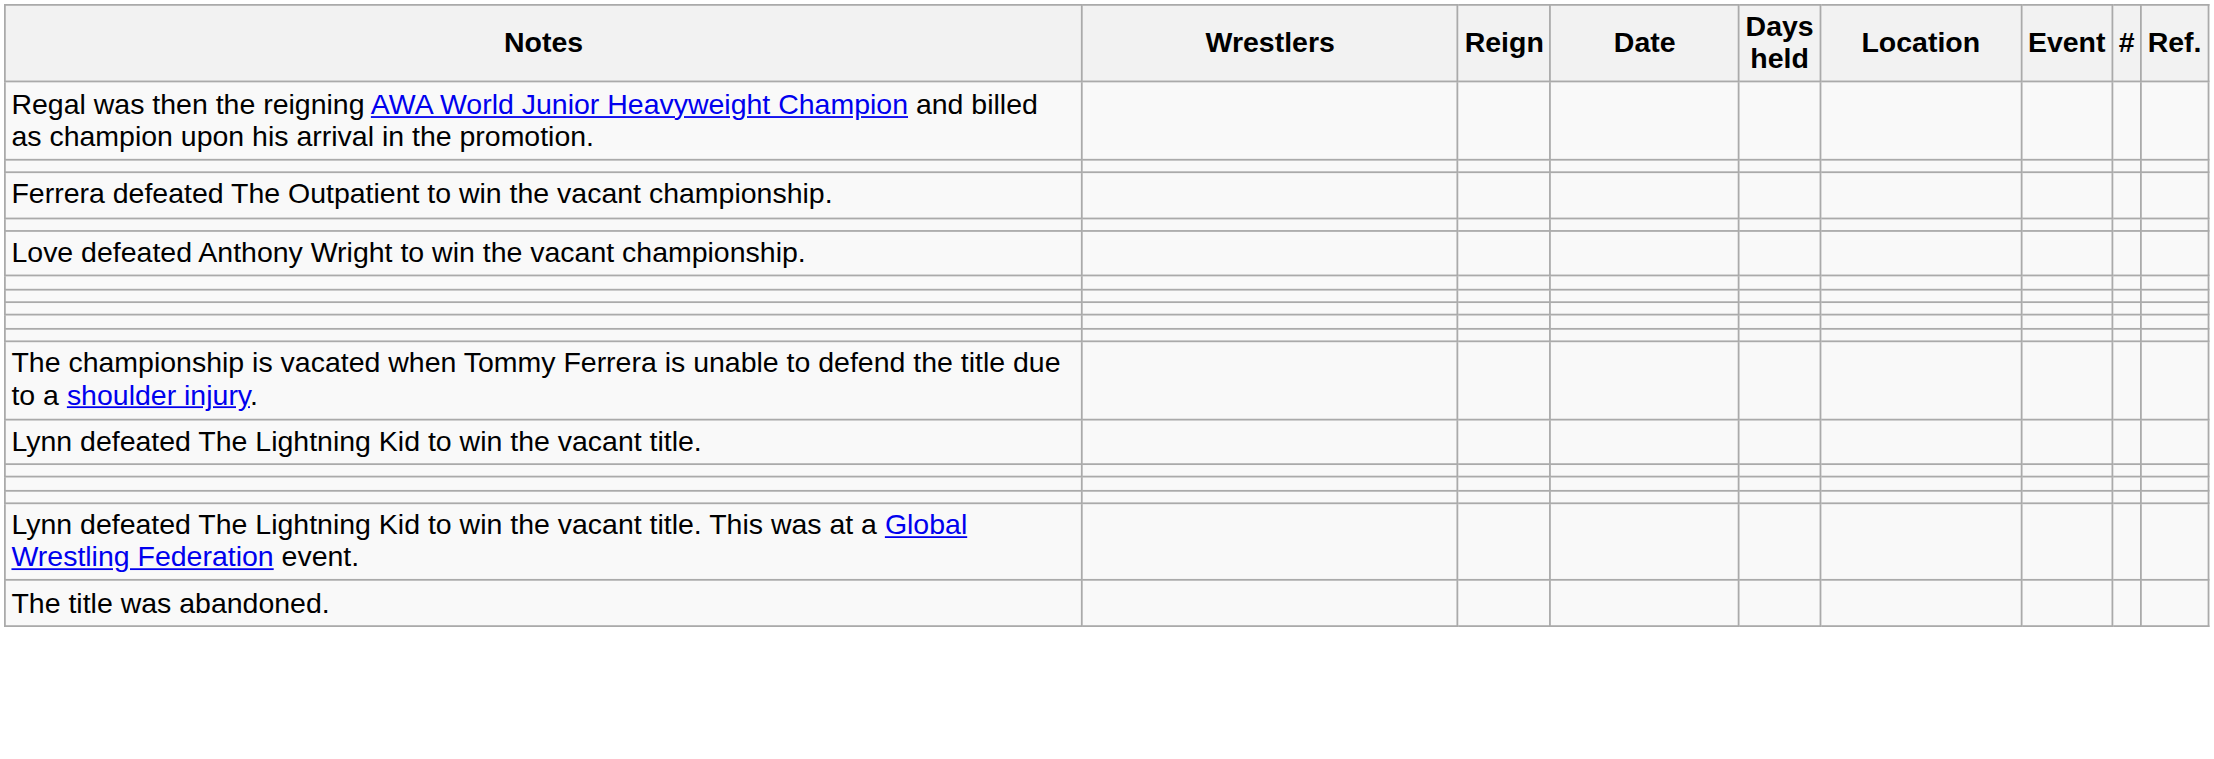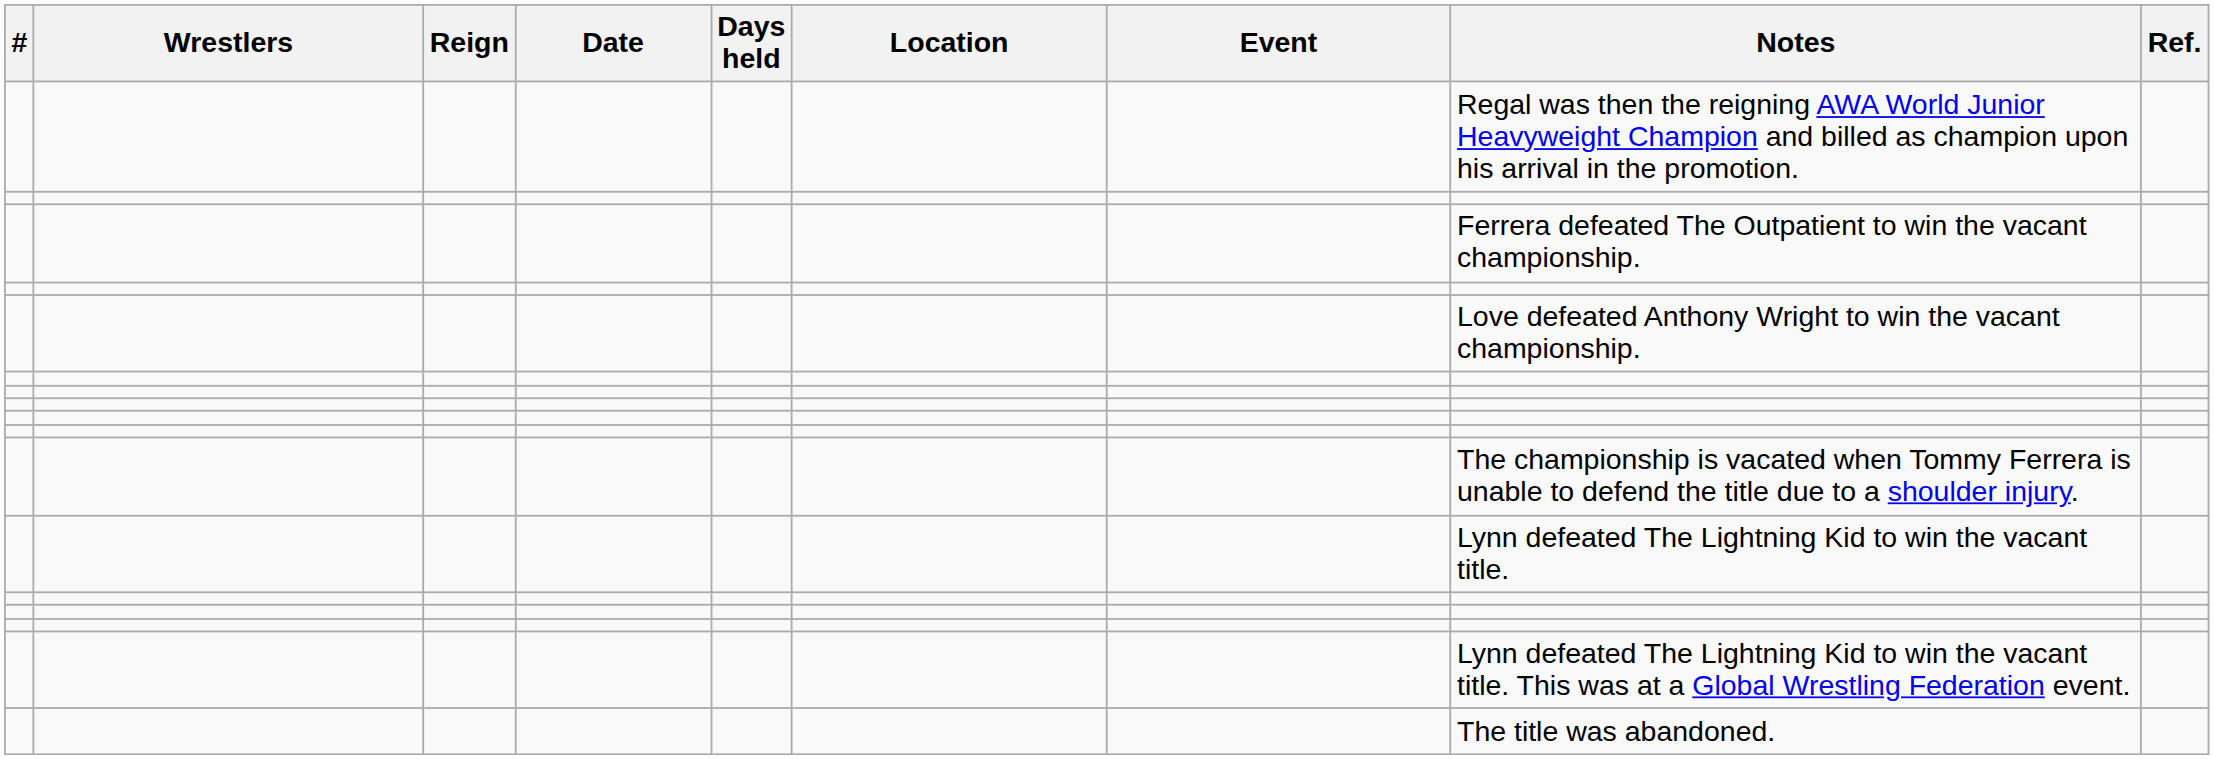columns swapped: (2127, 43) <-> (544, 43)
